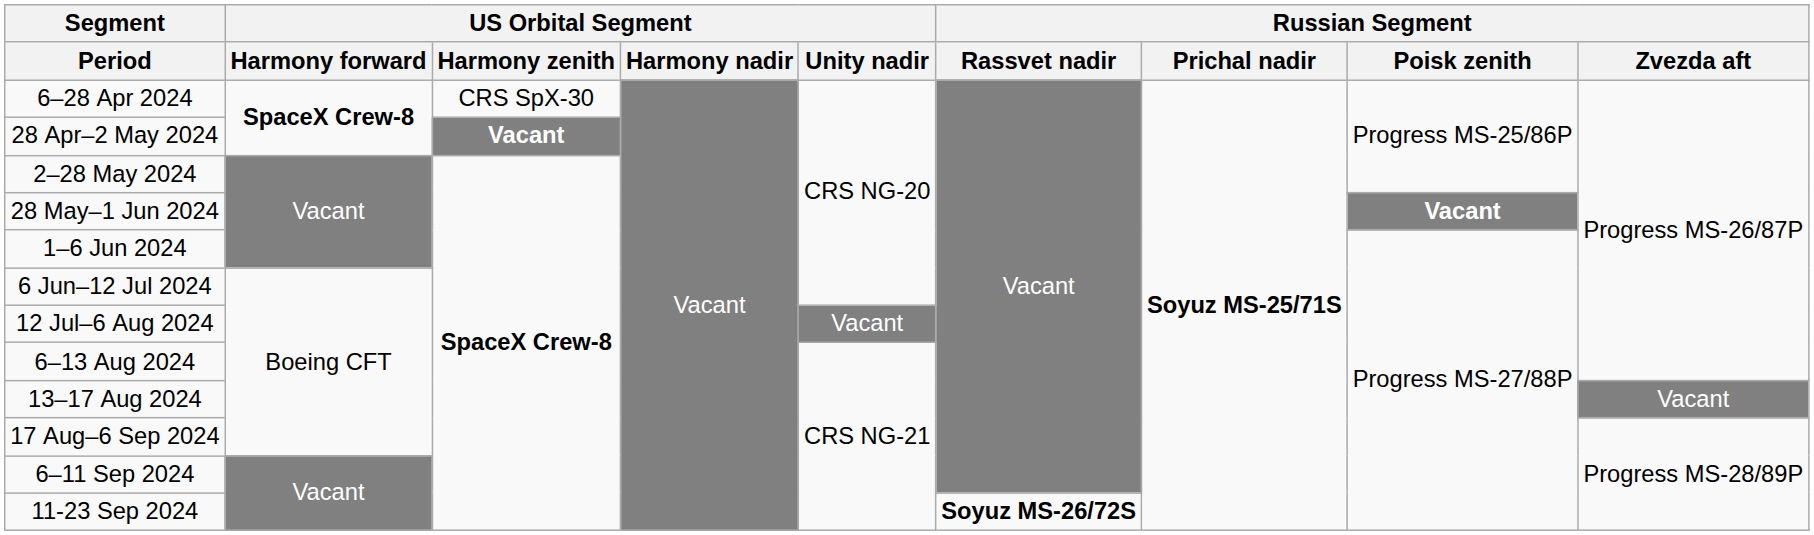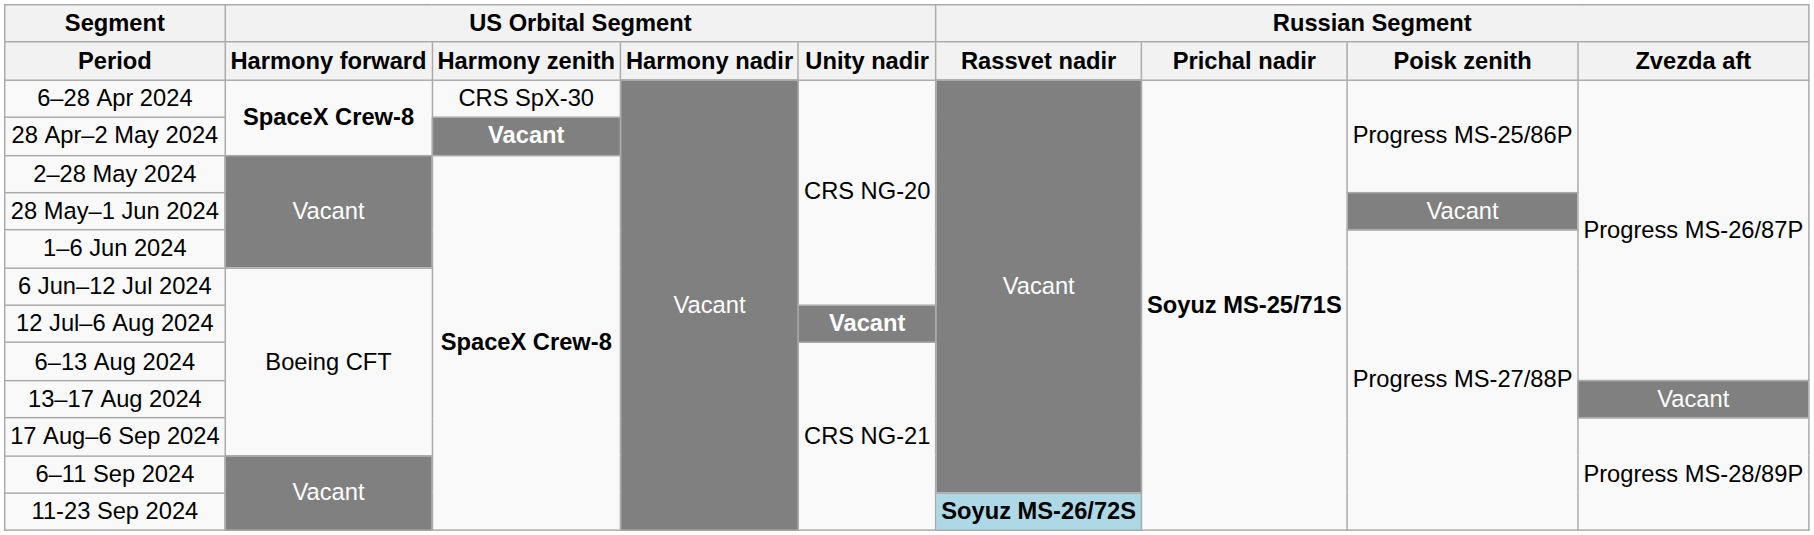(1463, 211) bold -> (1463, 211) normal
(867, 323) normal -> (867, 323) bold
(1039, 511) no background -> (1039, 511) lightblue background
